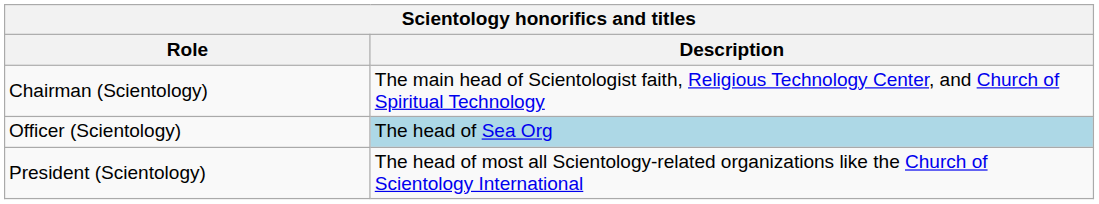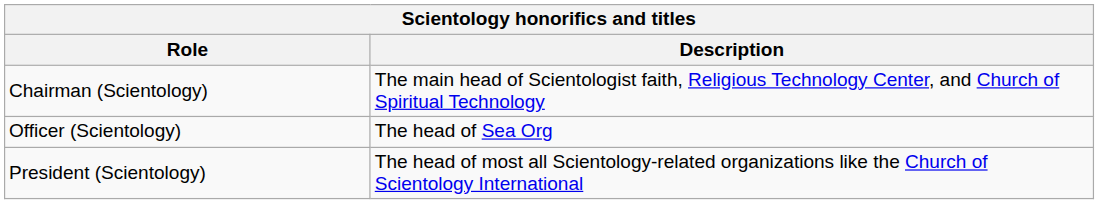(464, 131) lightblue background -> (464, 131) no background
